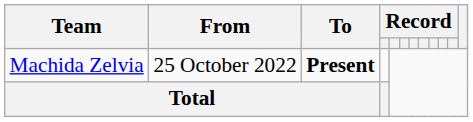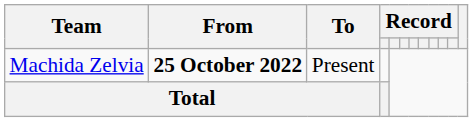(225, 64) normal -> (228, 64) bold
(340, 64) bold -> (343, 64) normal
